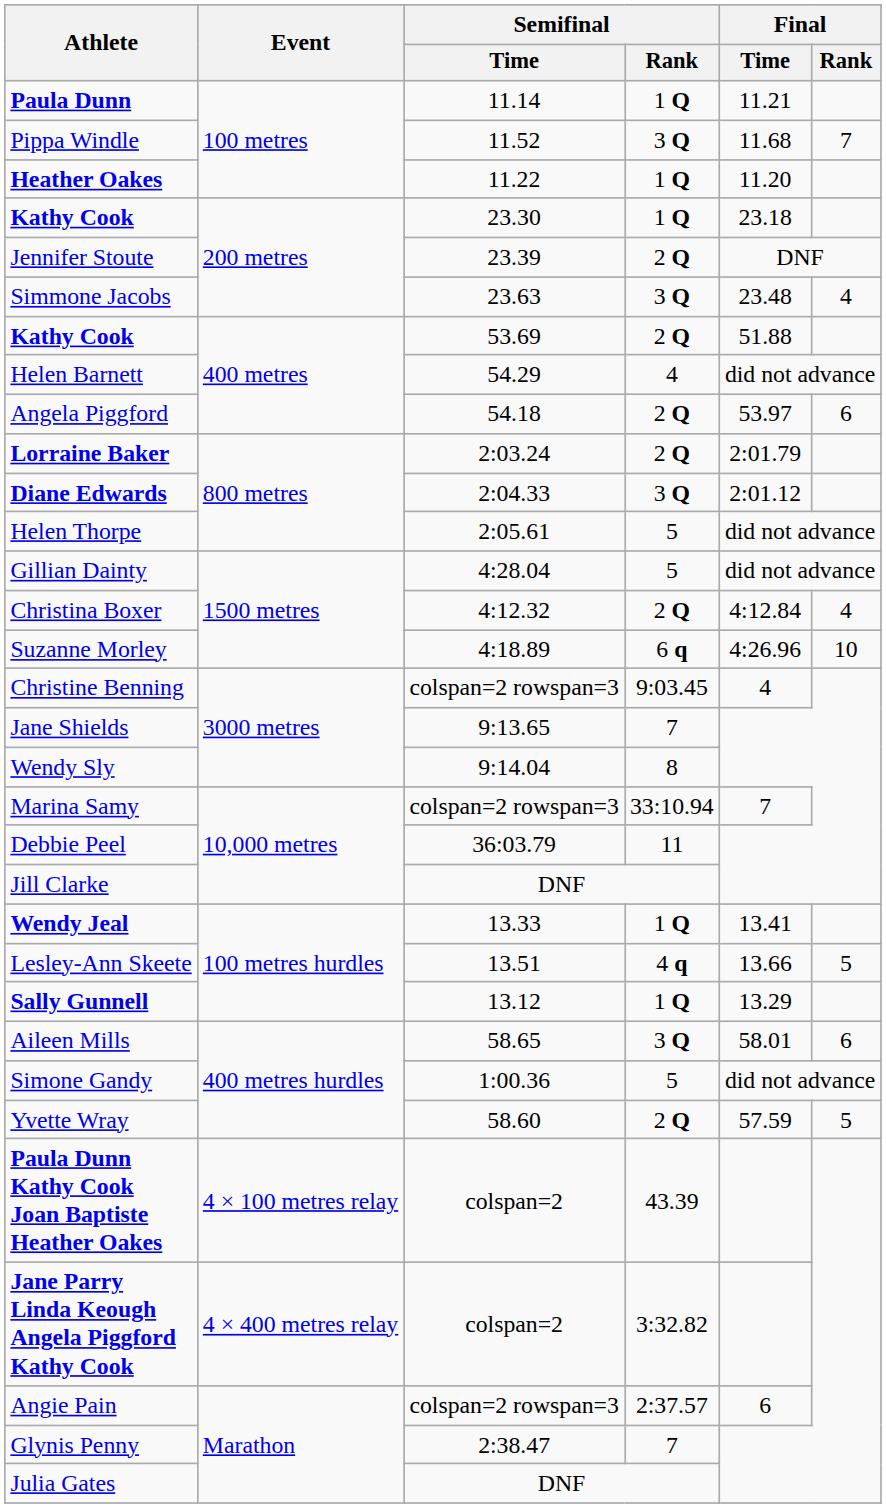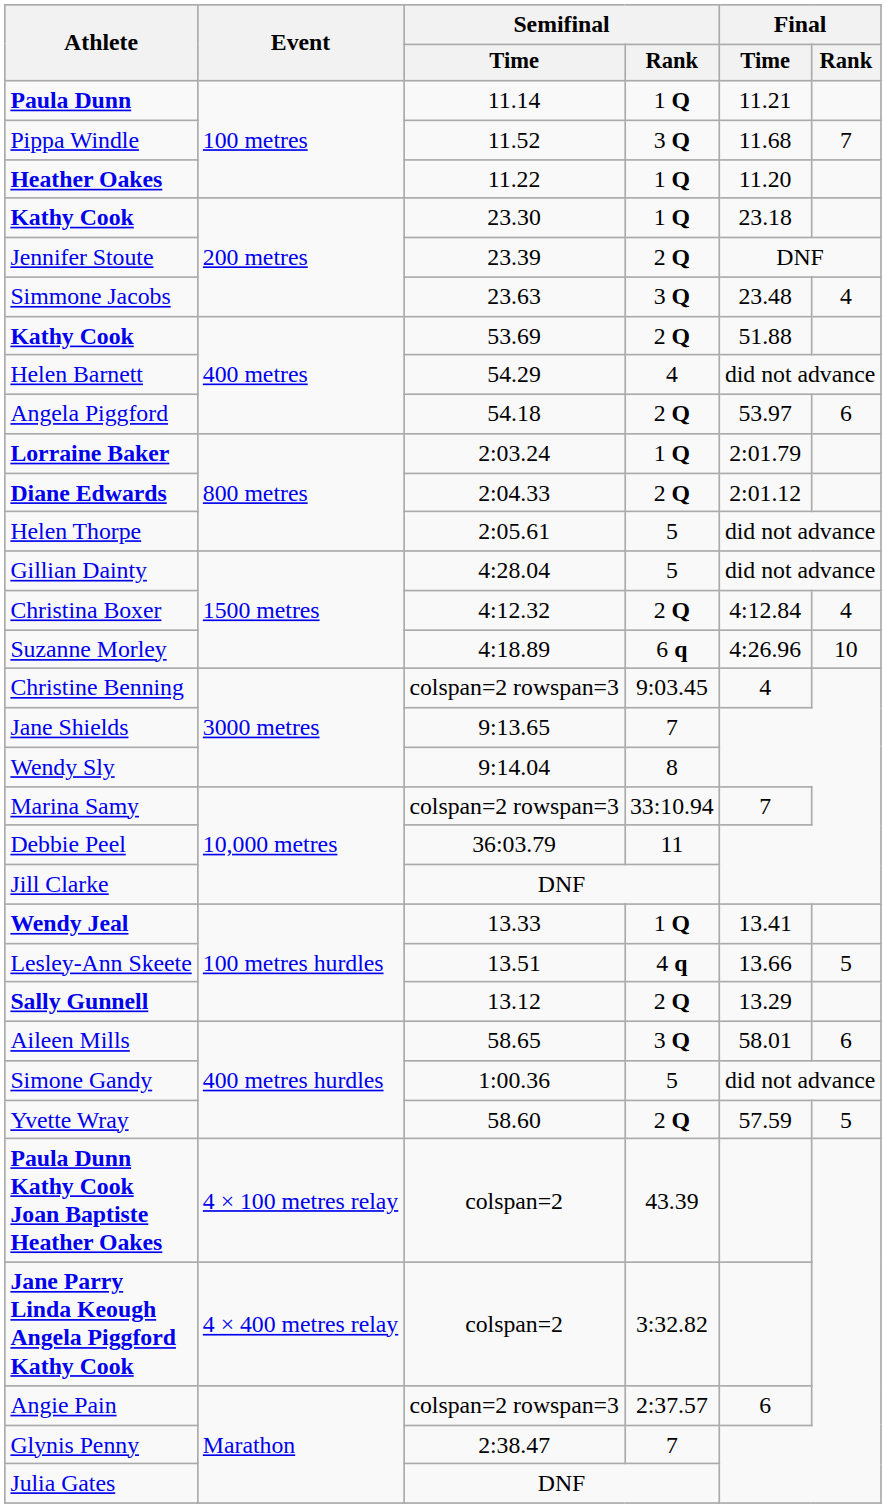(672, 453) 2 Q -> (672, 453) 1 Q
(672, 492) 3 Q -> (672, 492) 2 Q
(672, 1002) 1 Q -> (672, 1002) 2 Q
